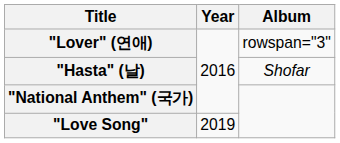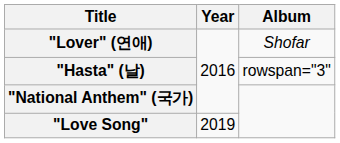(287, 43) rowspan="3" -> (287, 43) Shofar
(287, 71) Shofar -> (287, 71) rowspan="3"
